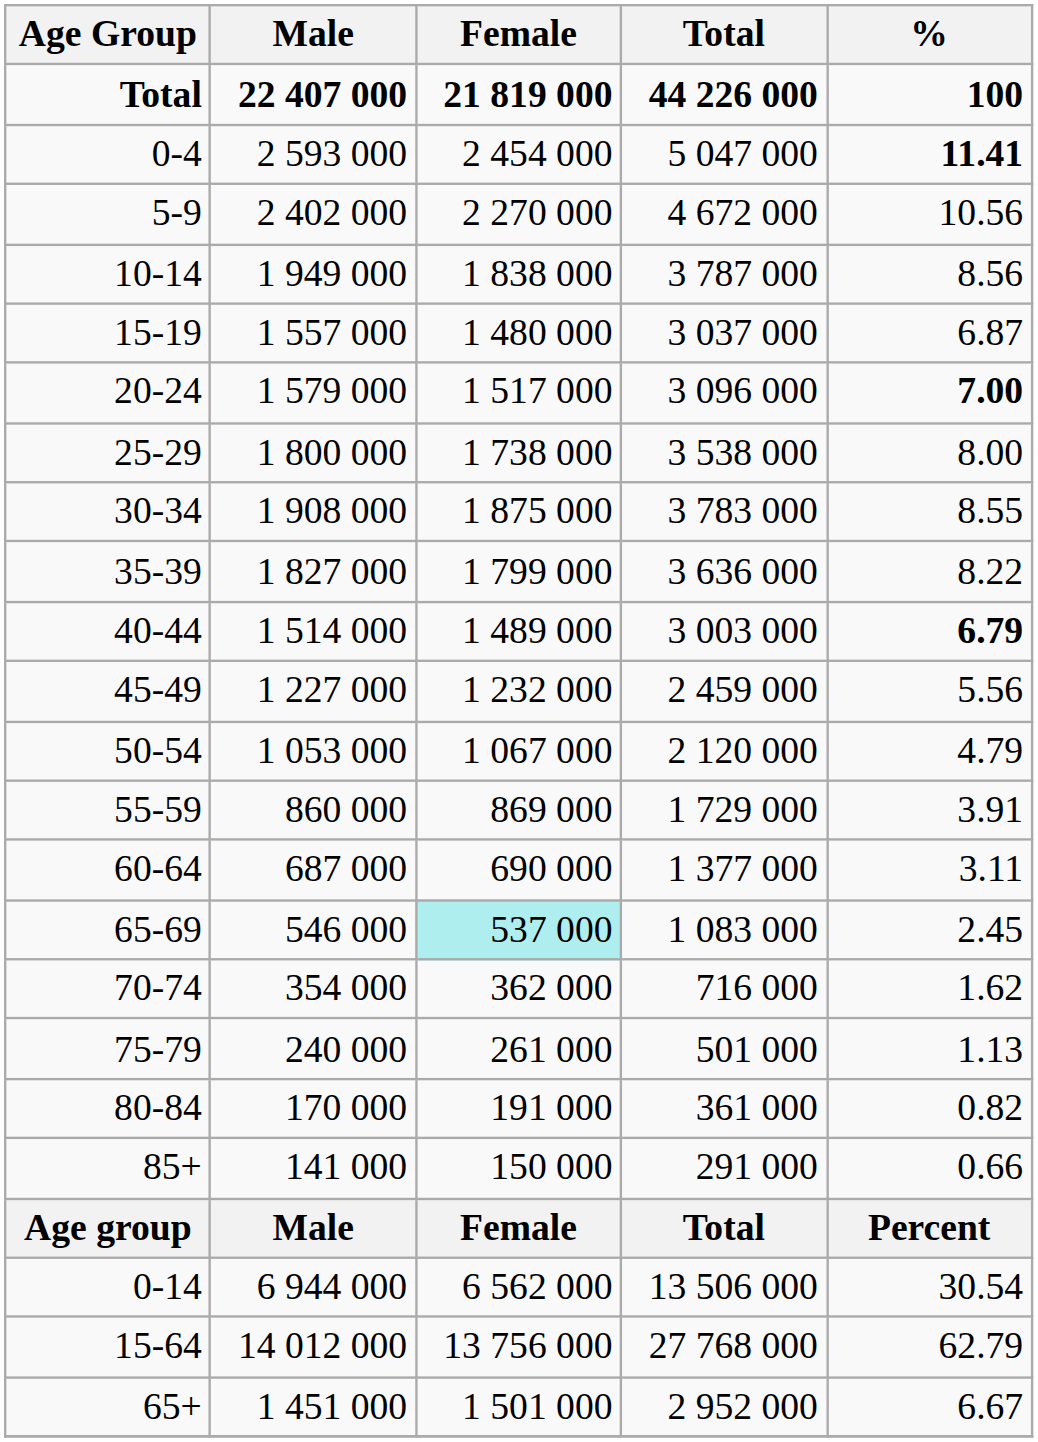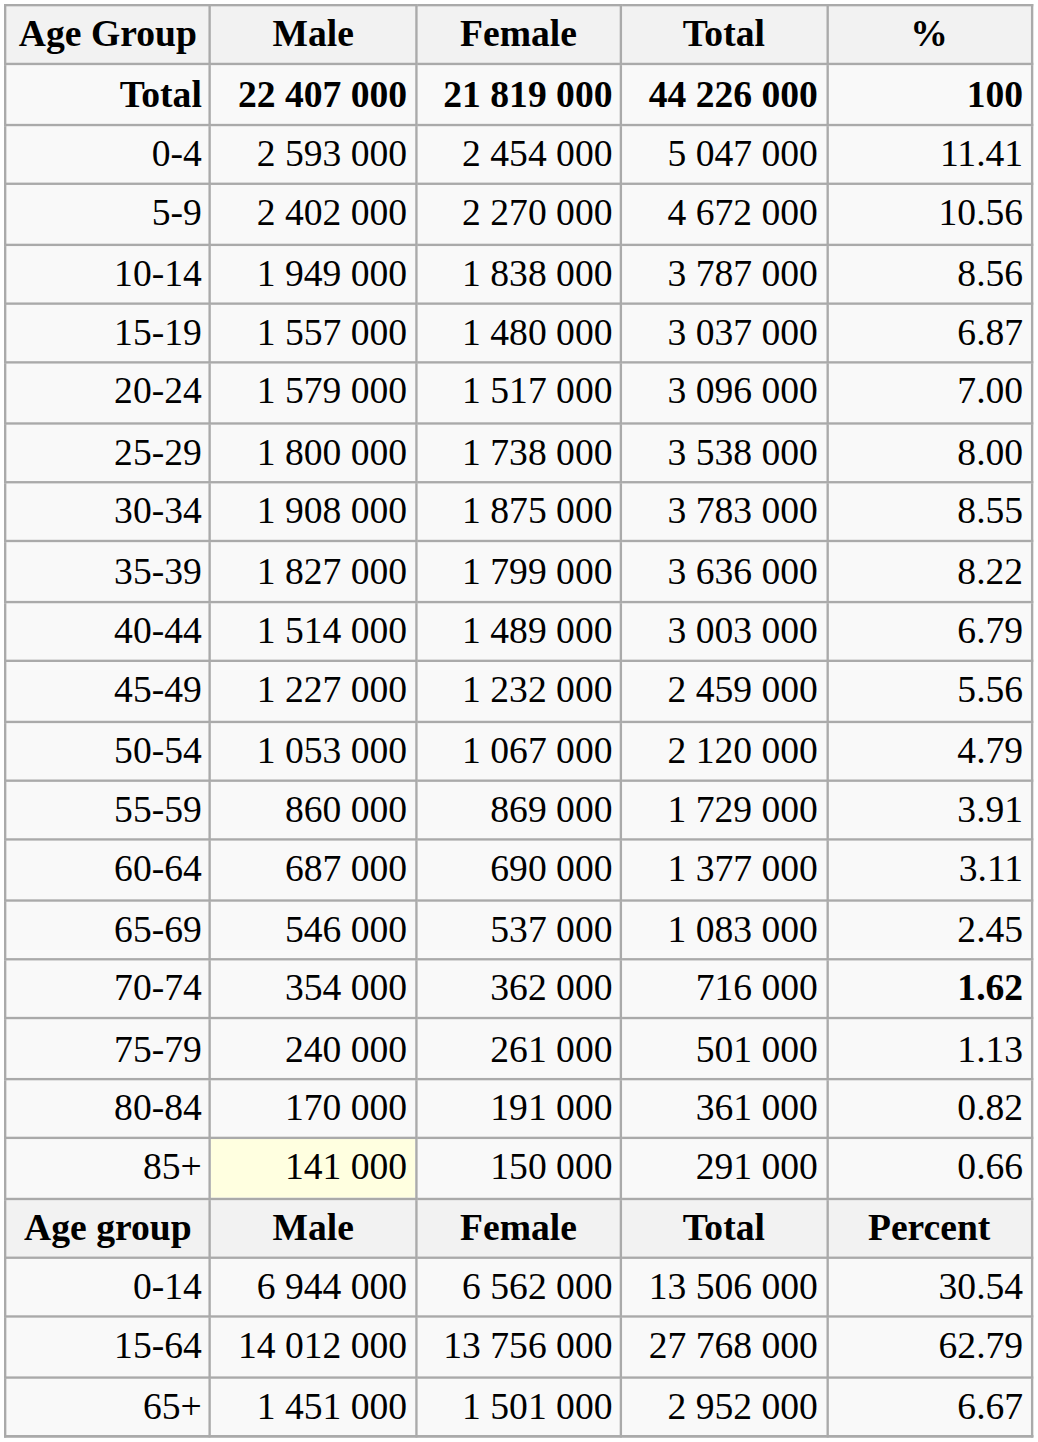(982, 153) bold -> (982, 153) normal
(990, 392) bold -> (990, 392) normal
(990, 630) bold -> (990, 630) normal
(551, 928) paleturquoise background -> (551, 928) no background
(990, 988) normal -> (990, 988) bold
(346, 1167) no background -> (346, 1167) lightyellow background
